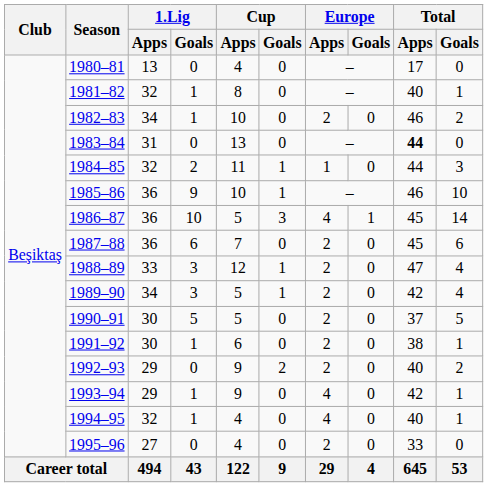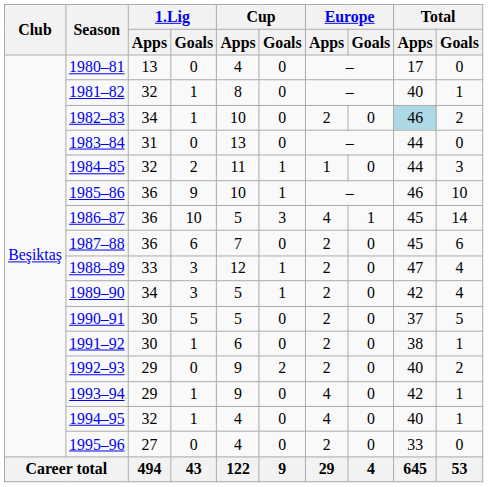(415, 117) no background -> (415, 117) lightblue background
(415, 142) bold -> (415, 142) normal
